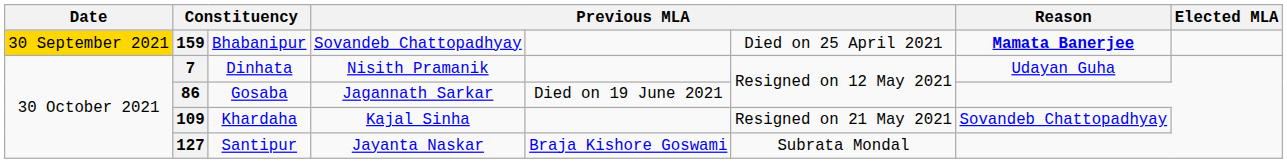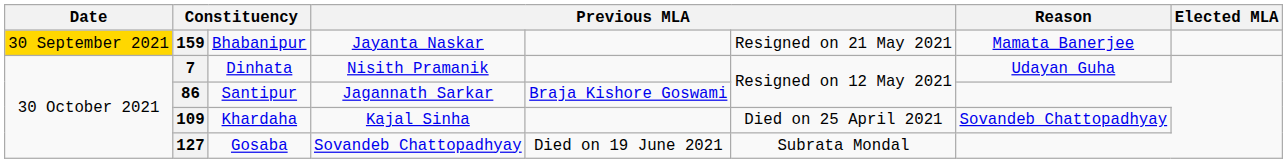(418, 43) Sovandeb Chattopadhyay -> (418, 43) Jayanta Naskar
(843, 43) Died on 25 April 2021 -> (843, 43) Resigned on 21 May 2021
(1063, 43) bold -> (1063, 43) normal
(259, 94) Gosaba -> (259, 94) Santipur
(628, 94) Died on 19 June 2021 -> (628, 94) Braja Kishore Goswami
(843, 120) Resigned on 21 May 2021 -> (843, 120) Died on 25 April 2021
(259, 146) Santipur -> (259, 146) Gosaba
(418, 146) Jayanta Naskar -> (418, 146) Sovandeb Chattopadhyay
(628, 146) Braja Kishore Goswami -> (628, 146) Died on 19 June 2021
